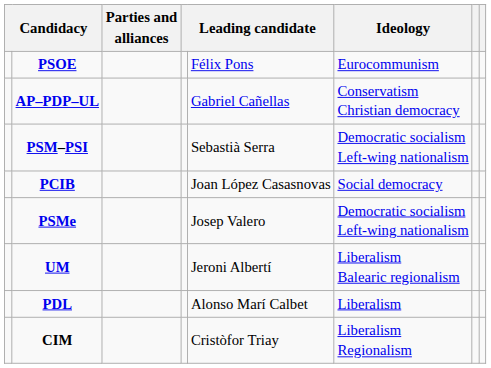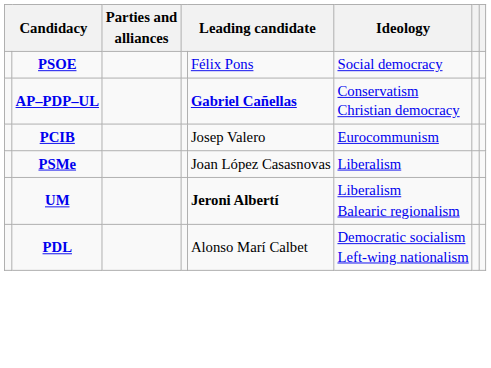(388, 64) Eurocommunism -> (390, 64) Social democracy
(240, 101) normal -> (244, 101) bold
- row: (57, 147)
(261, 184) Joan López Casasnovas -> (228, 137) Josep Valero
(390, 184) Social democracy -> (388, 137) Eurocommunism
(228, 220) Josep Valero -> (261, 164) Joan López Casasnovas
(403, 220) Democratic socialism Left-wing nationalism -> (369, 164) Liberalism
(231, 267) normal -> (235, 200) bold
(369, 303) Liberalism -> (403, 247) Democratic socialism Left-wing nationalism
- row: (57, 340)
